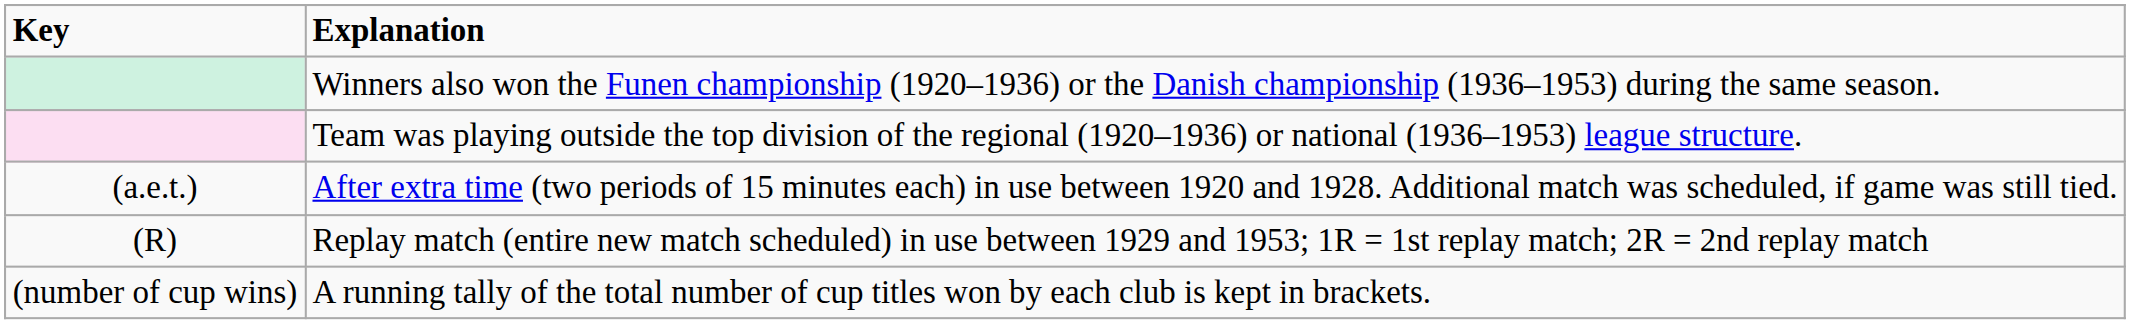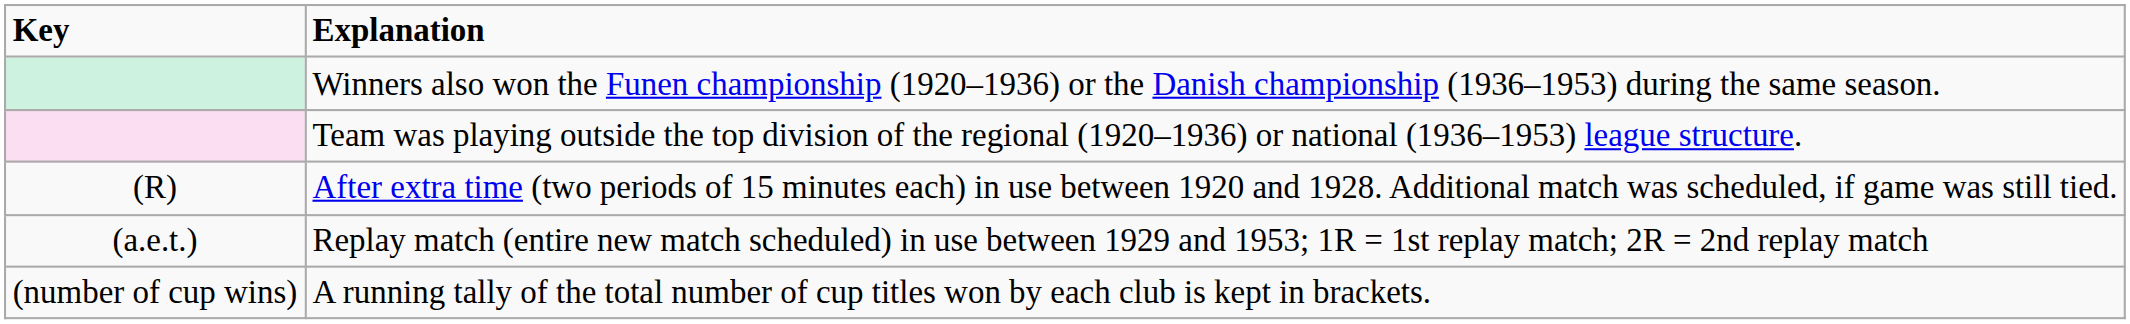(155, 187) (a.e.t.) -> (155, 187) (R)
(155, 239) (R) -> (155, 239) (a.e.t.)
